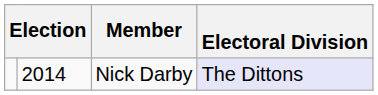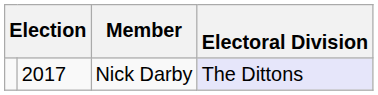(44, 74) 2014 -> (44, 74) 2017
